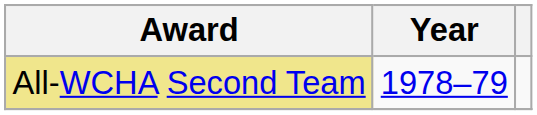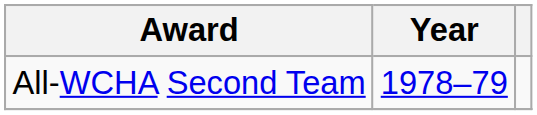(189, 82) khaki background -> (189, 82) no background
